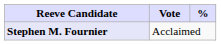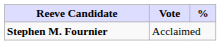(57, 31) lavender background -> (57, 31) no background
